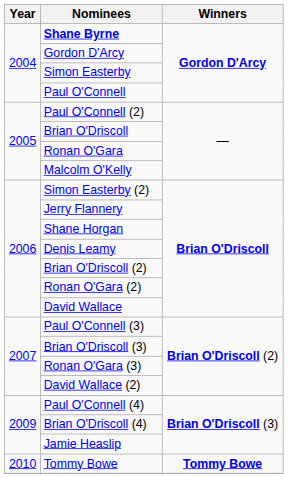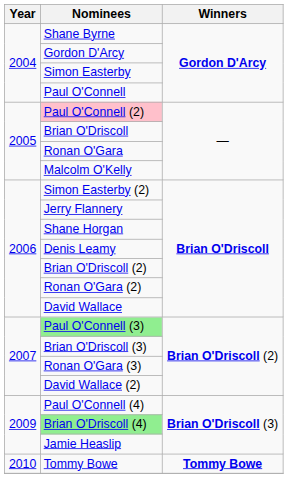(81, 33) bold -> (79, 33) normal
(94, 111) no background -> (94, 111) pink background
(94, 326) no background -> (94, 326) lightgreen background
(95, 424) no background -> (95, 424) lightgreen background
